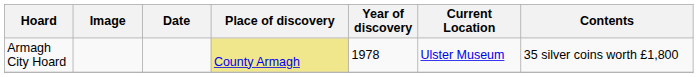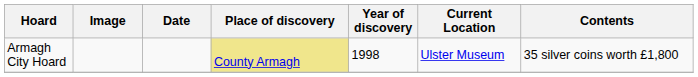(366, 55) 1978 -> (366, 55) 1998
